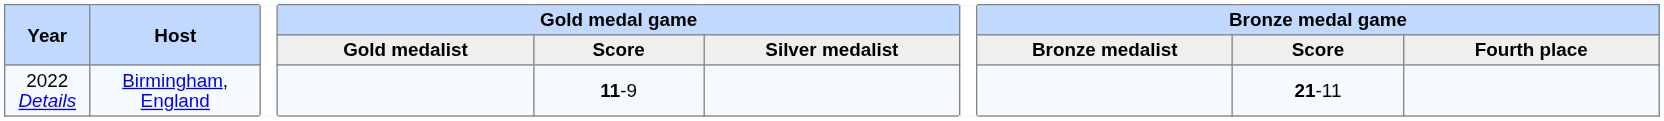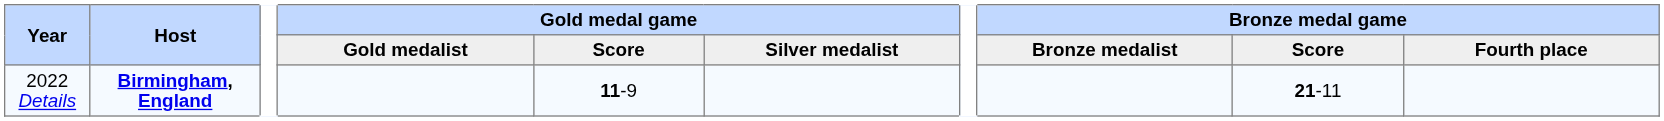(175, 90) normal -> (175, 90) bold
